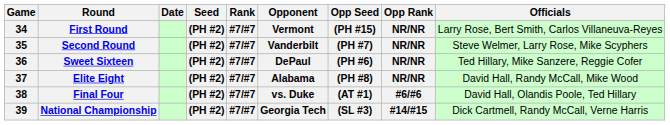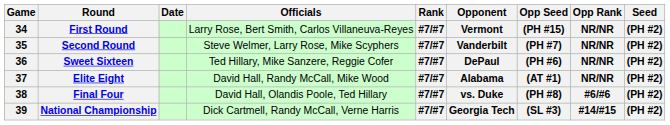columns swapped: (207, 12) <-> (550, 12)
(355, 78) (PH #8) -> (544, 78) (AT #1)
(355, 95) (AT #1) -> (544, 95) (PH #8)
